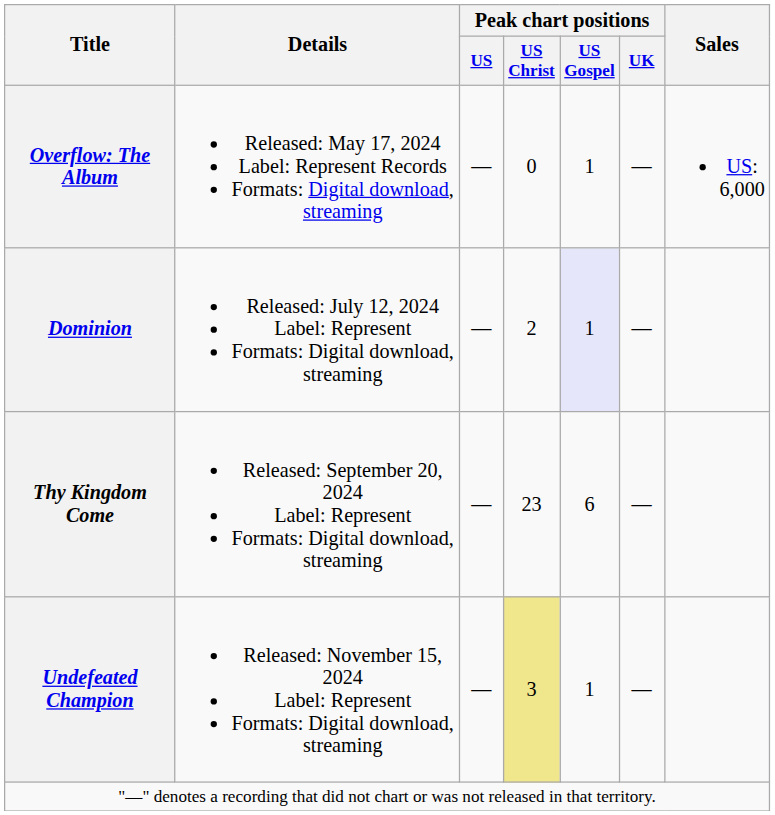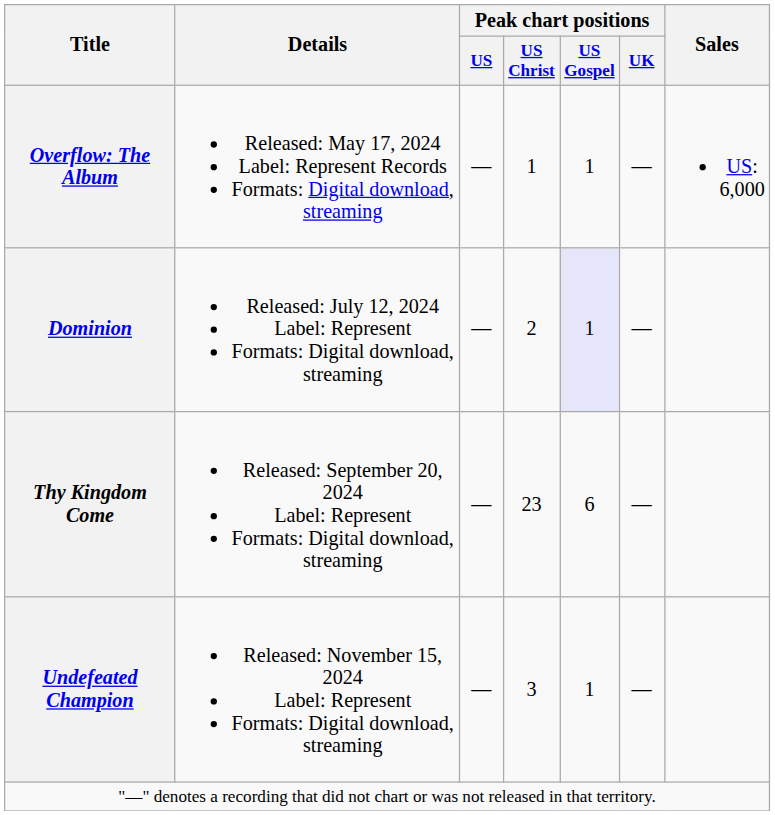(532, 166) 0 -> (532, 166) 1
(532, 689) khaki background -> (532, 689) no background
